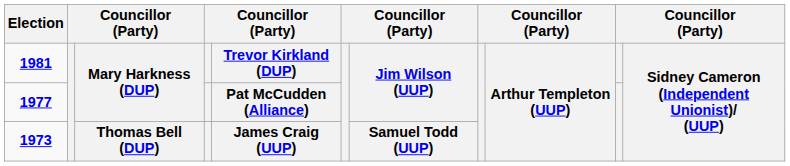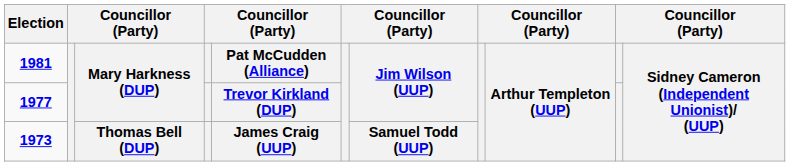(276, 63) Trevor Kirkland (DUP) -> (276, 63) Pat McCudden (Alliance)
(276, 102) Pat McCudden (Alliance) -> (276, 102) Trevor Kirkland (DUP)
